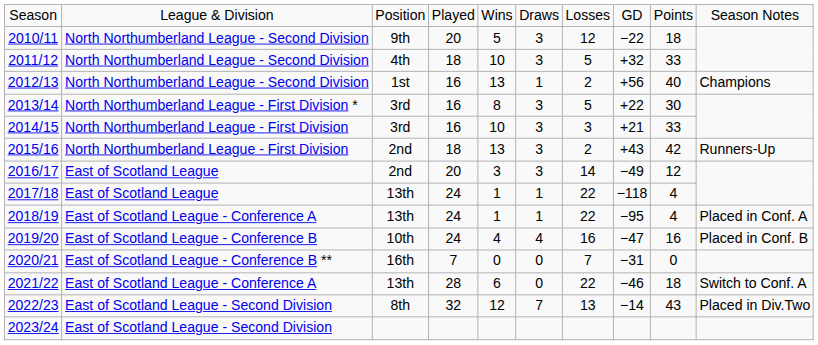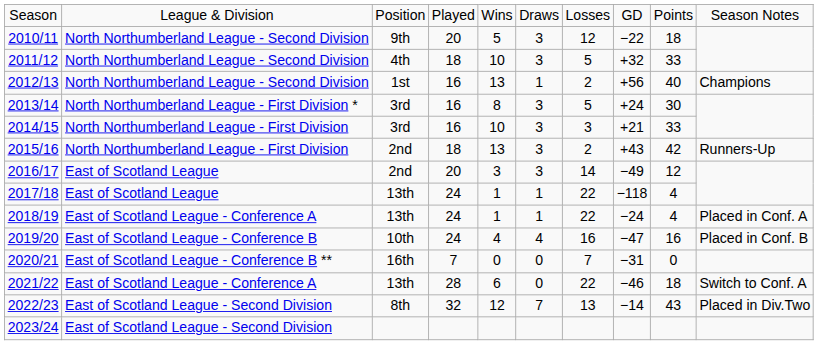(632, 104) +22 -> (632, 104) +24
(632, 216) −95 -> (632, 216) −24
